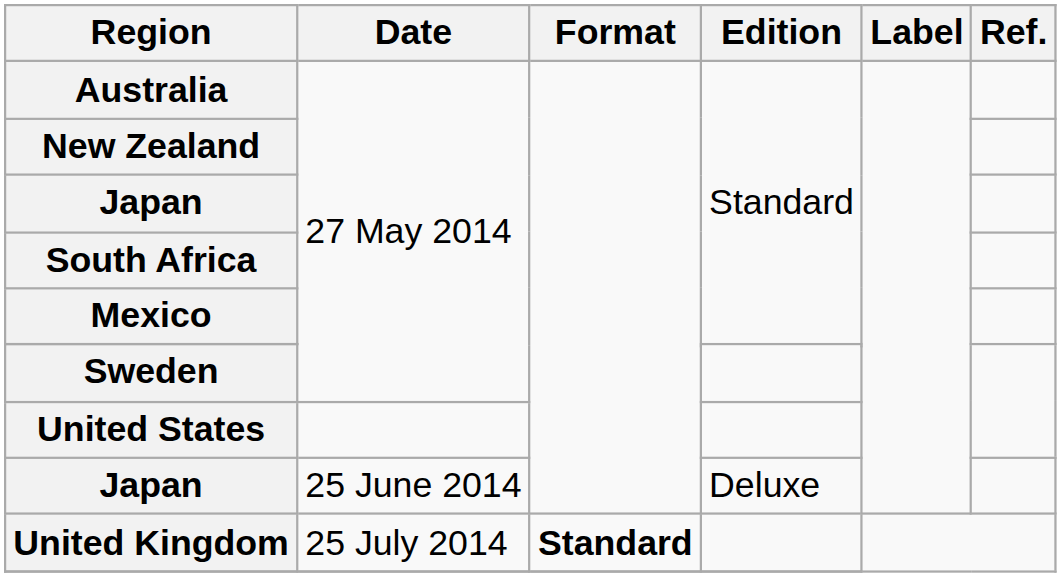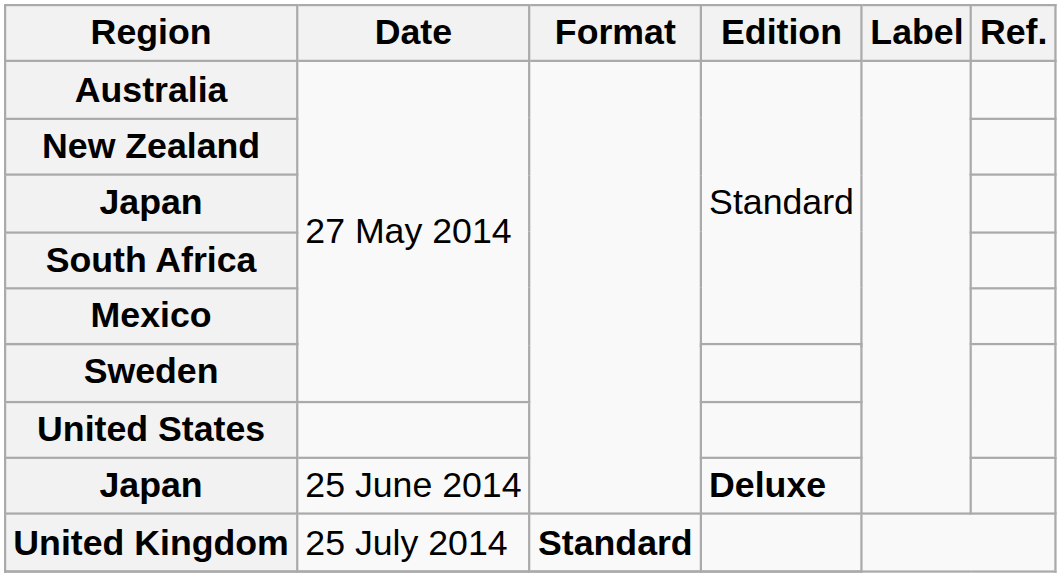(765, 485) normal -> (768, 485) bold
